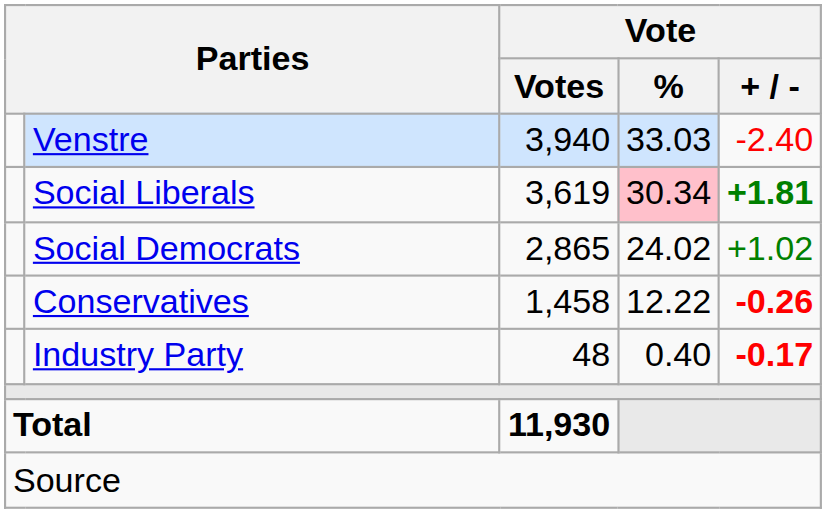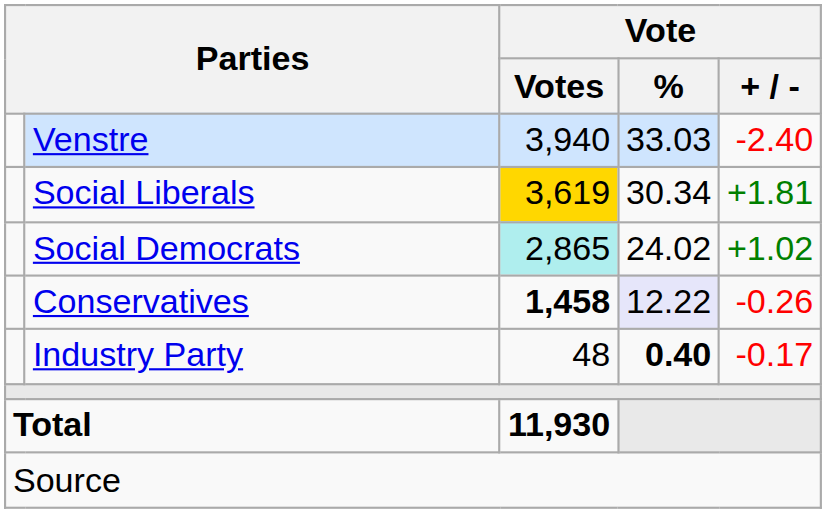(568, 193) no background -> (568, 193) gold background
(669, 193) pink background -> (669, 193) no background
(770, 193) bold -> (770, 193) normal
(568, 247) no background -> (568, 247) paleturquoise background
(568, 301) normal -> (568, 301) bold
(669, 301) no background -> (669, 301) lavender background
(774, 301) bold -> (774, 301) normal
(678, 355) normal -> (678, 355) bold
(774, 355) bold -> (774, 355) normal
